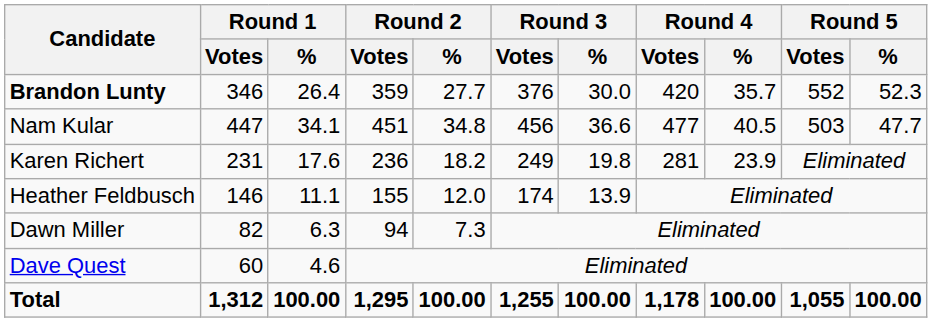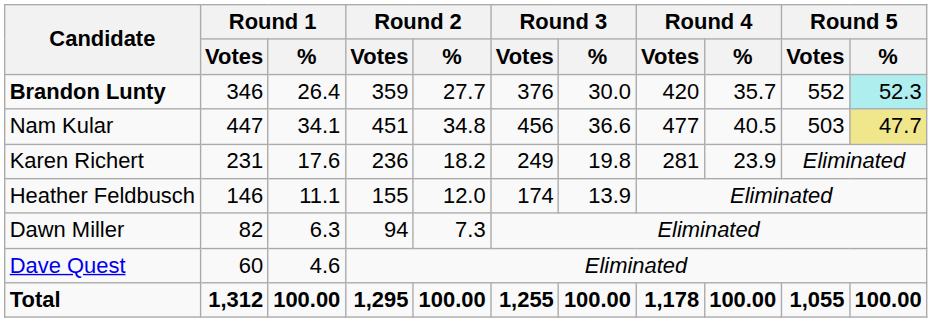(900, 91) no background -> (900, 91) paleturquoise background
(900, 126) no background -> (900, 126) khaki background
